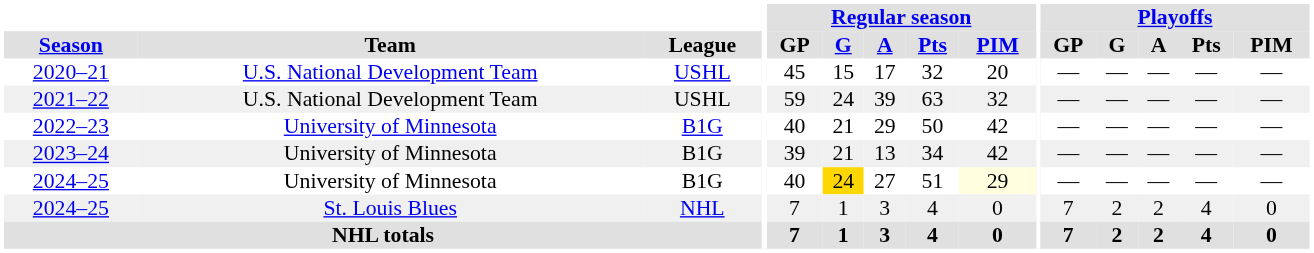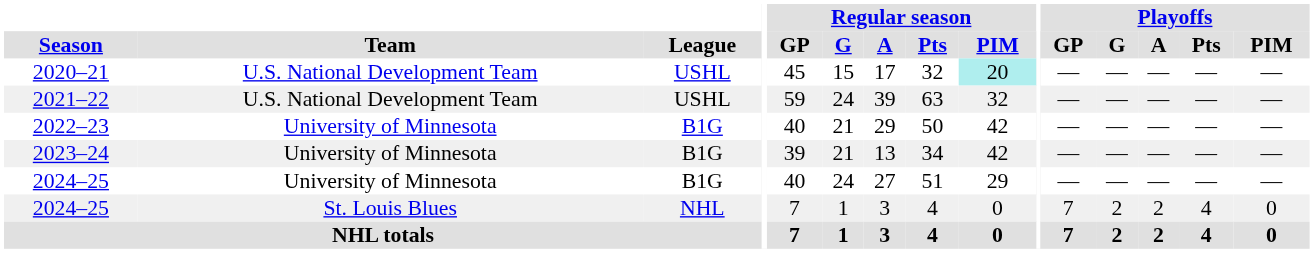(998, 71) no background -> (998, 71) paleturquoise background
(843, 180) gold background -> (843, 180) no background
(998, 180) lightyellow background -> (998, 180) no background
